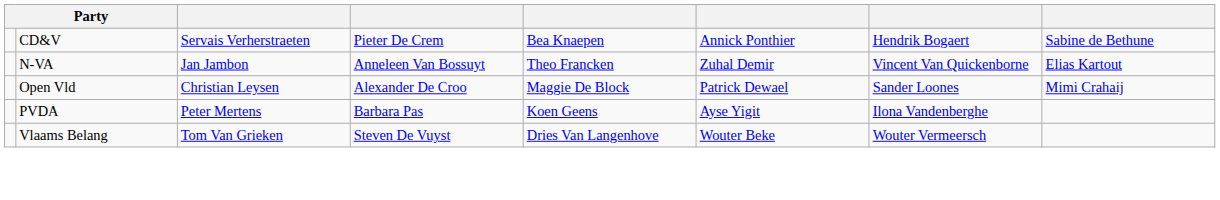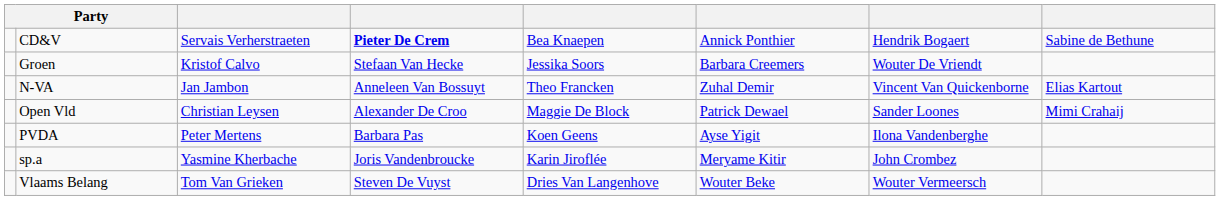(399, 40) normal -> (402, 40) bold
+ row: (37, 64)
+ row: (31, 159)
